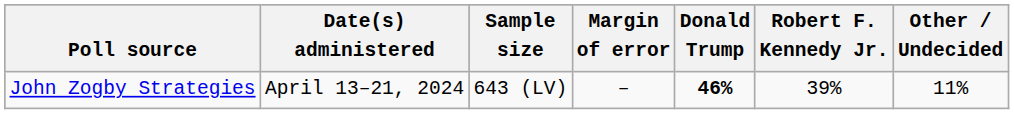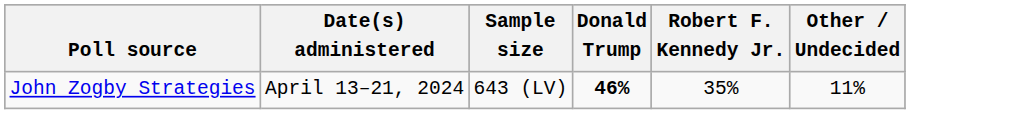- column: (624, 37)
(824, 89) 39% -> (721, 89) 35%
